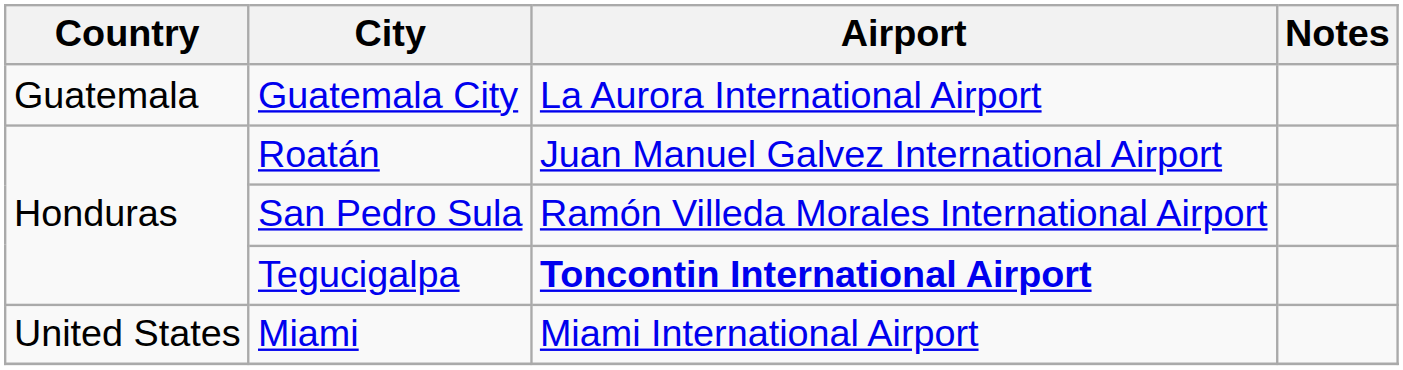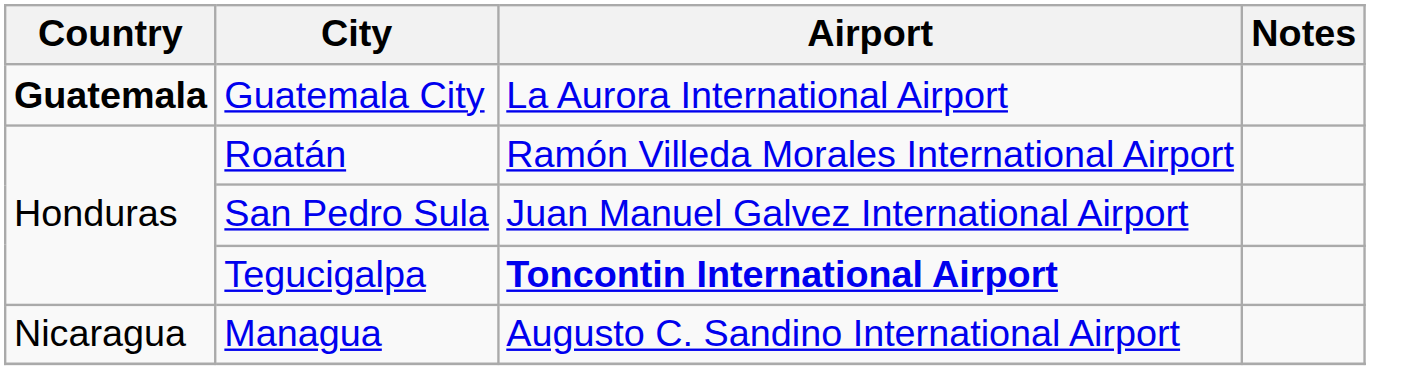(106, 94) normal -> (110, 94) bold
(881, 154) Juan Manuel Galvez International Airport -> (870, 154) Ramón Villeda Morales International Airport
(904, 214) Ramón Villeda Morales International Airport -> (847, 214) Juan Manuel Galvez International Airport
+ row: (303, 333)
- row: (308, 333)
